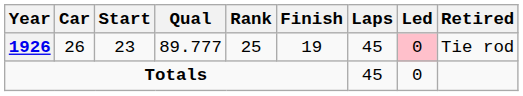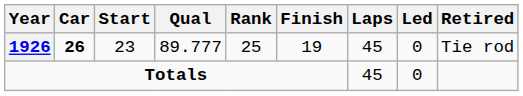(75, 47) normal -> (75, 47) bold
(417, 47) pink background -> (417, 47) no background
